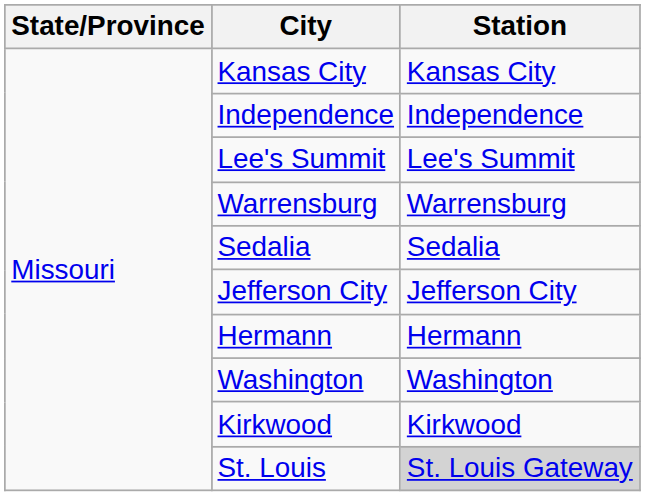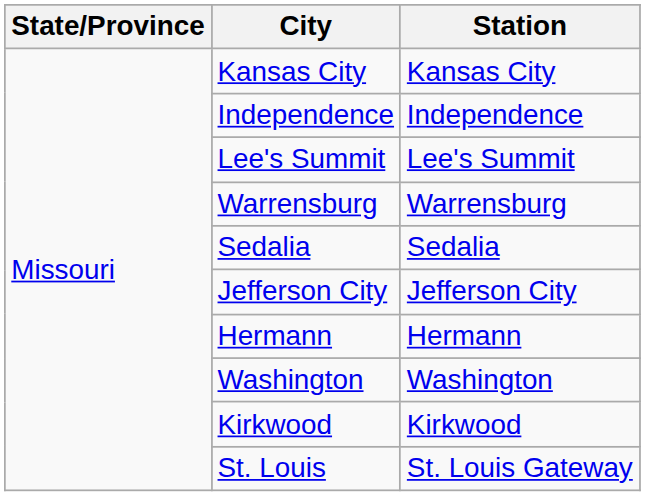(520, 468) lightgrey background -> (520, 468) no background
